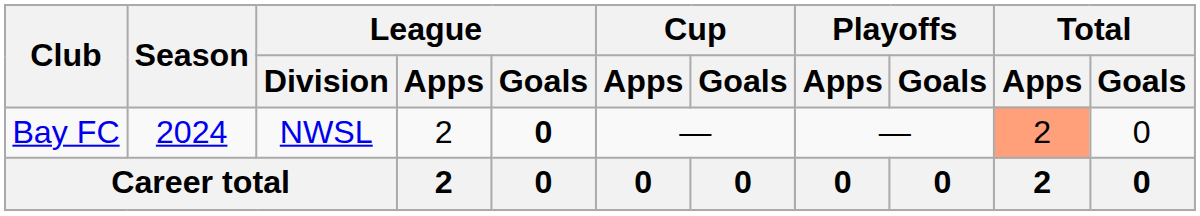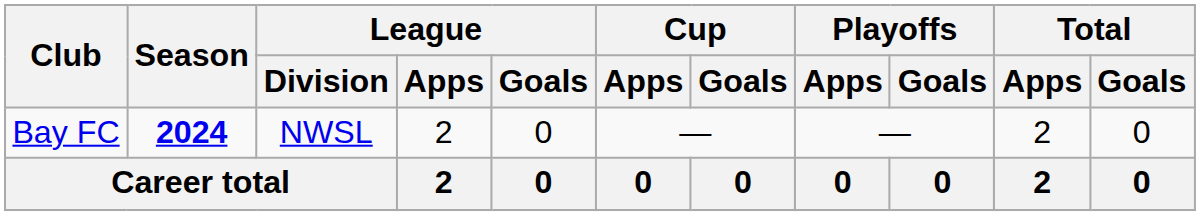(192, 132) normal -> (192, 132) bold
(544, 132) bold -> (544, 132) normal
(1042, 132) lightsalmon background -> (1042, 132) no background
